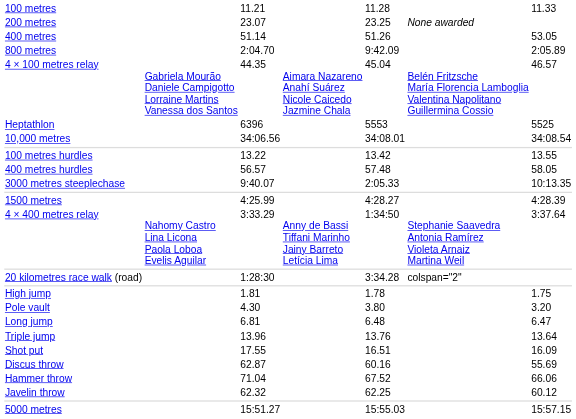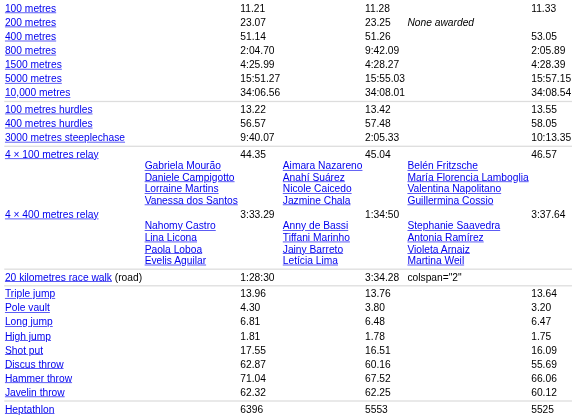rows swapped: (33, 200) <-> (52, 65)
rows swapped: (33, 409) <-> (30, 125)
rows swapped: (28, 294) <-> (30, 336)
